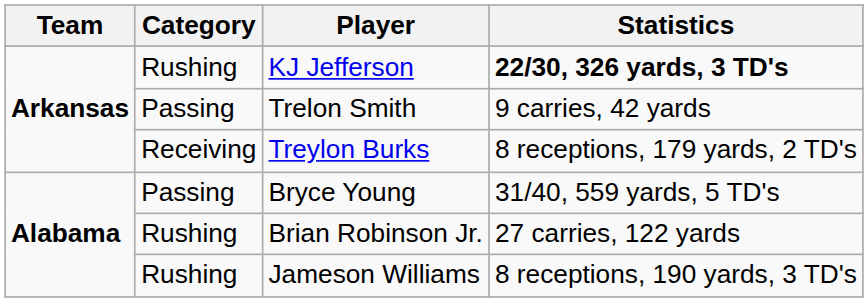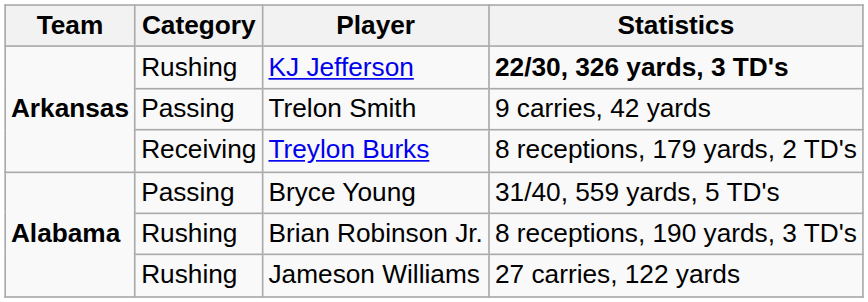(617, 233) 27 carries, 122 yards -> (676, 233) 8 receptions, 190 yards, 3 TD's
(676, 275) 8 receptions, 190 yards, 3 TD's -> (617, 275) 27 carries, 122 yards
